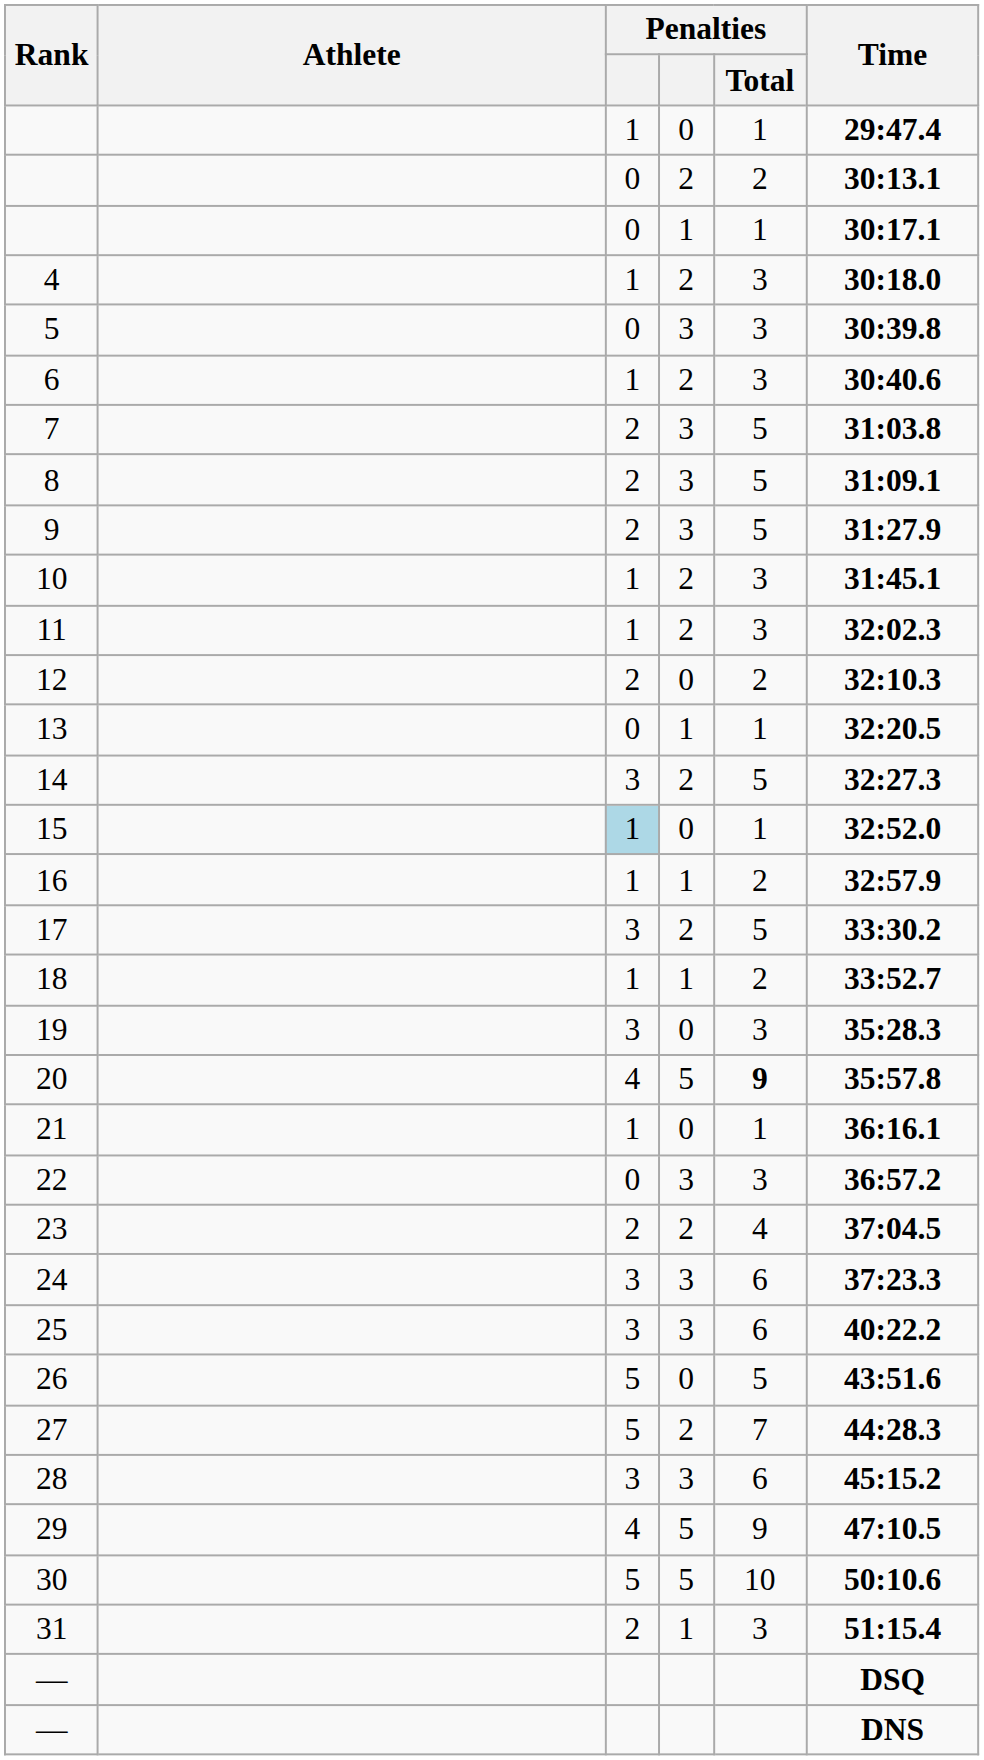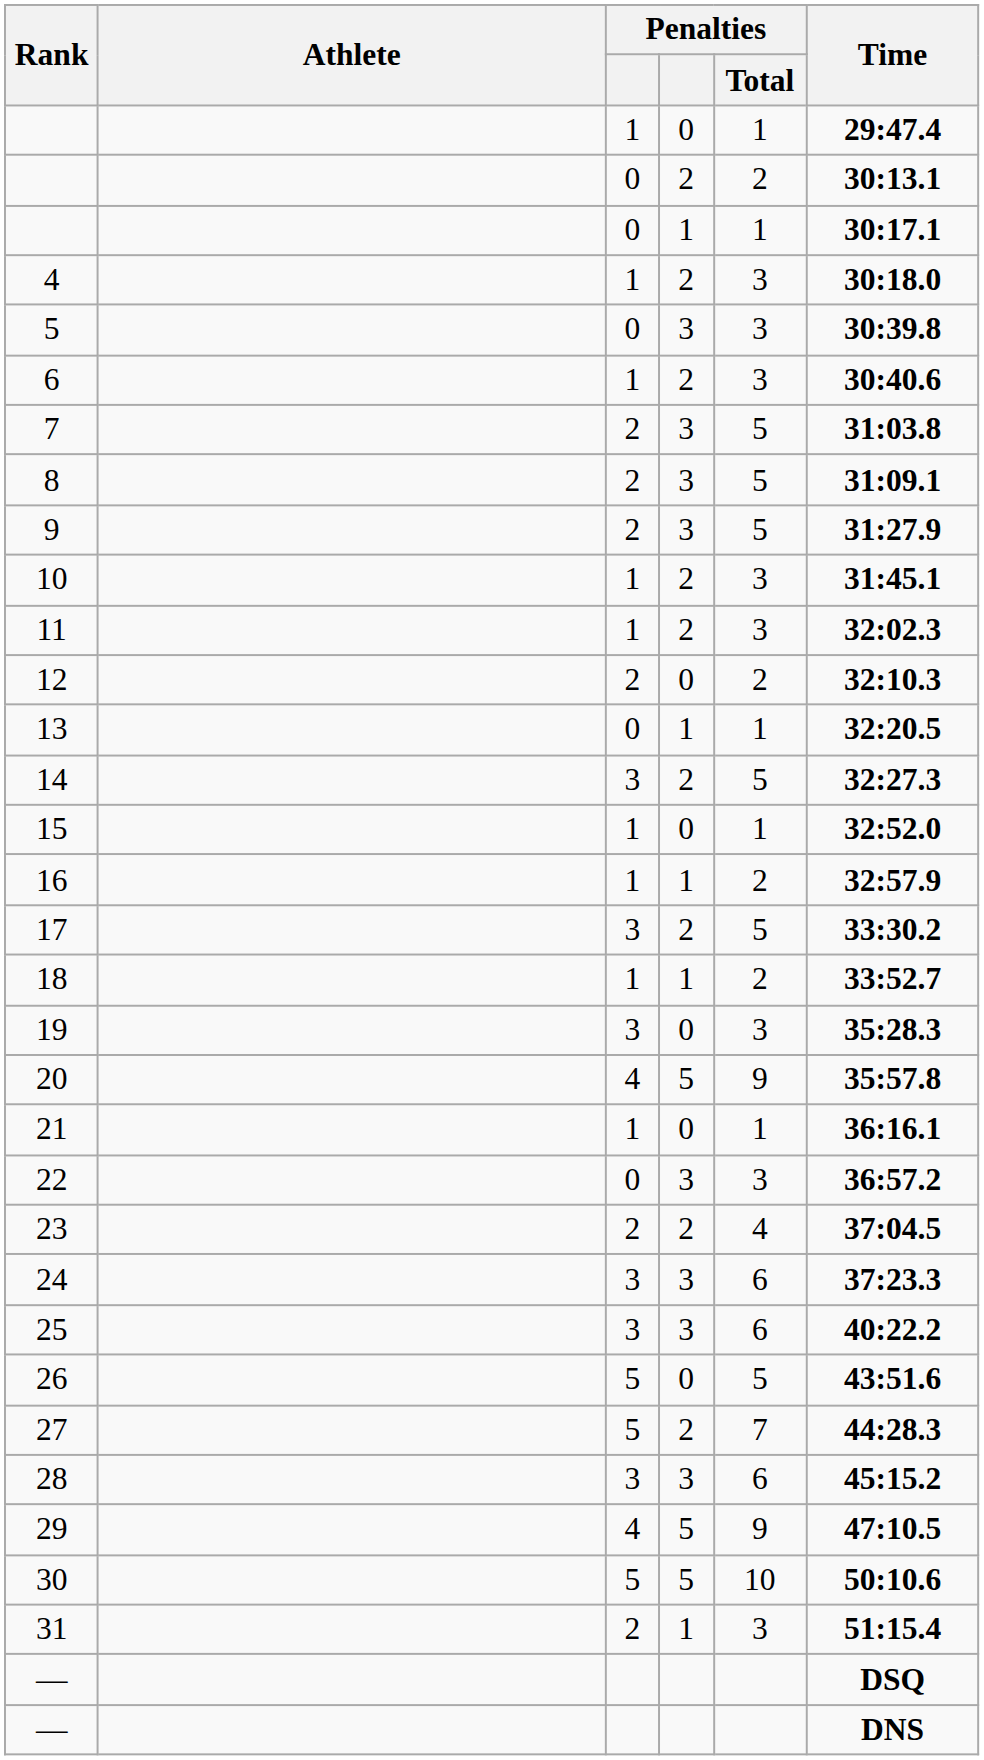(632, 829) lightblue background -> (632, 829) no background
(760, 1079) bold -> (760, 1079) normal
